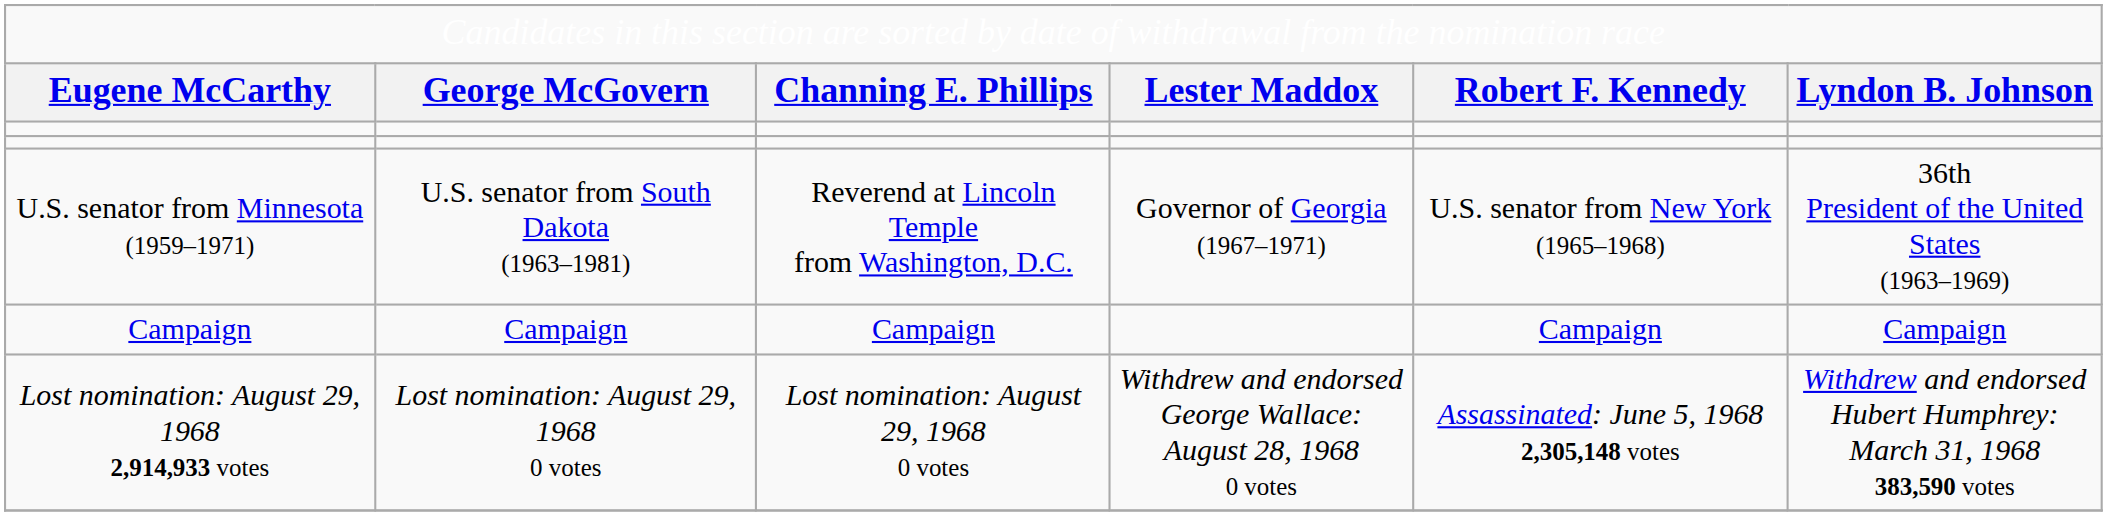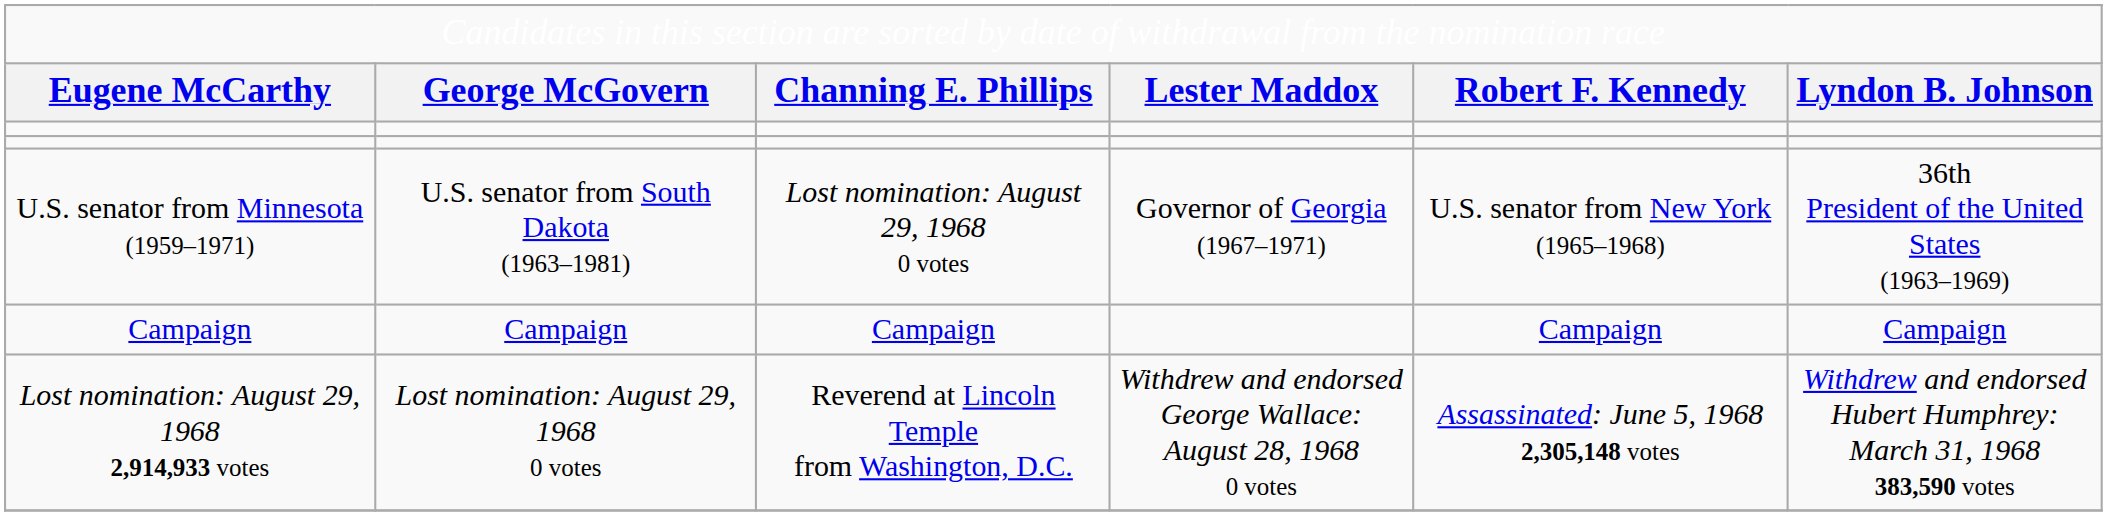(933, 226) Reverend at Lincoln Temple from Washington, D.C. -> (933, 226) Lost nomination: August 29, 1968 0 votes
(933, 431) Lost nomination: August 29, 1968 0 votes -> (933, 431) Reverend at Lincoln Temple from Washington, D.C.
